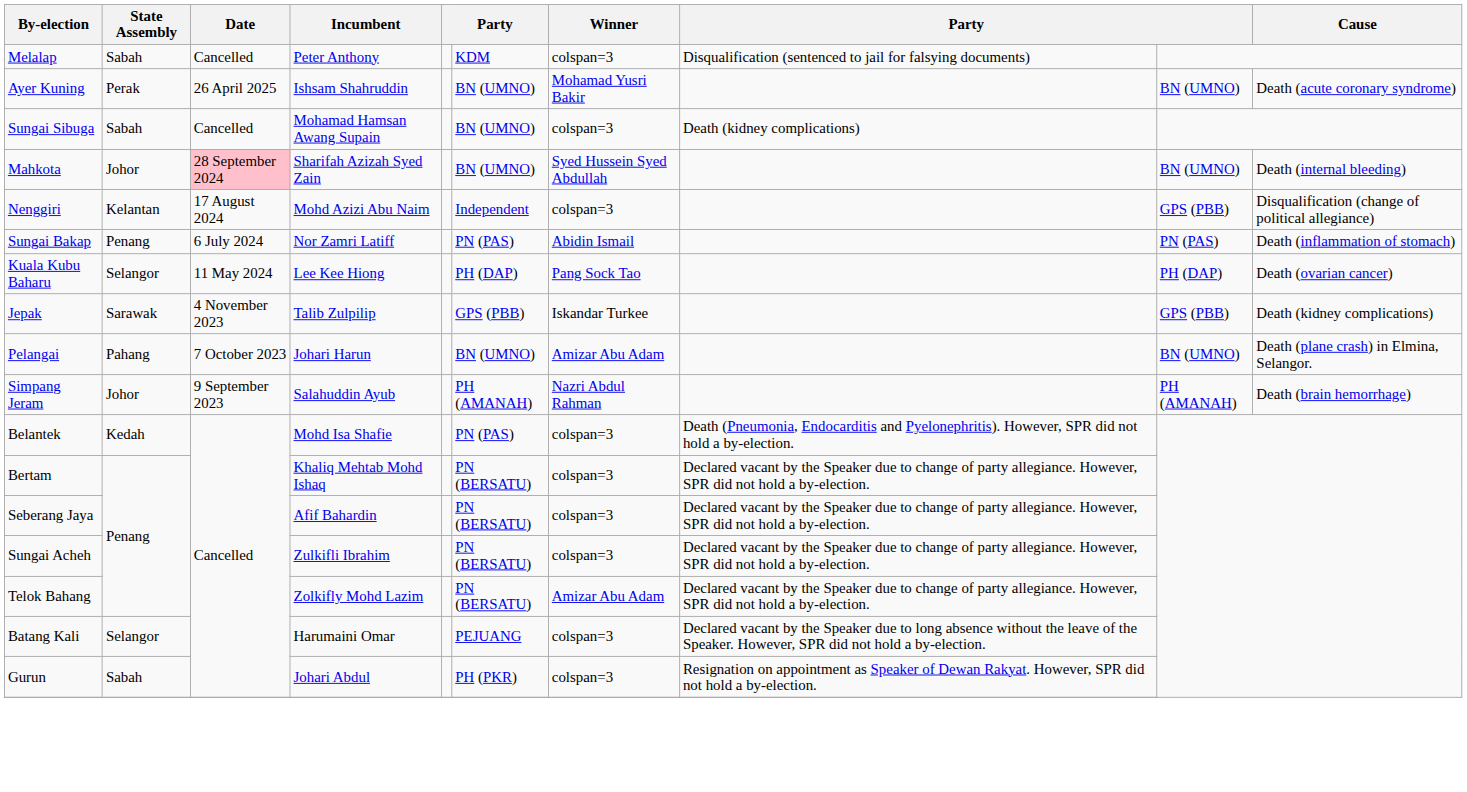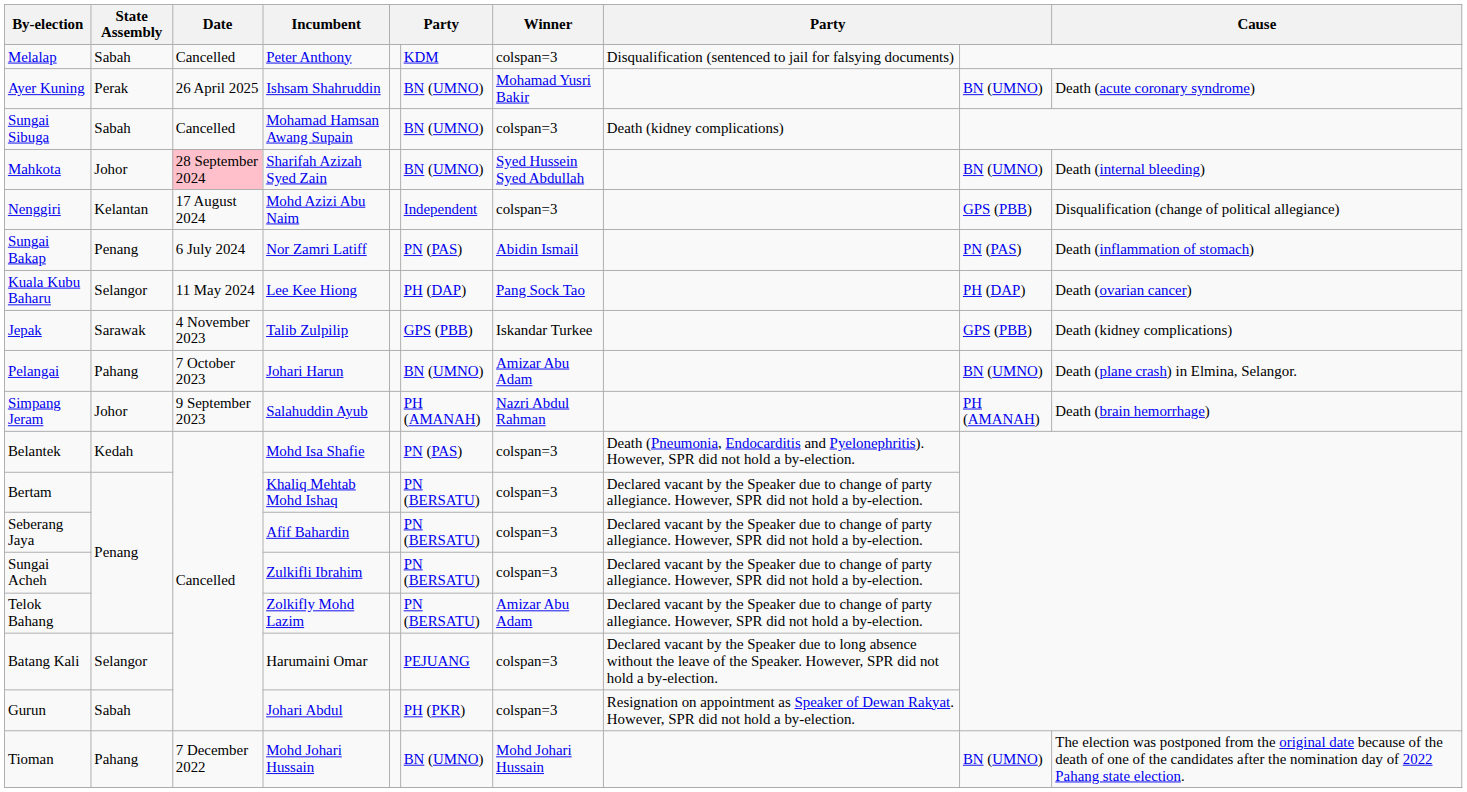+ row: (31, 759)
